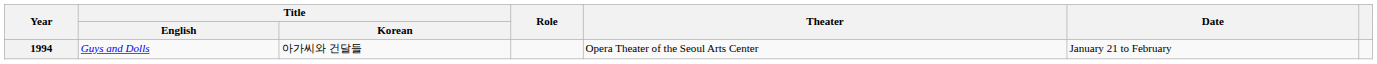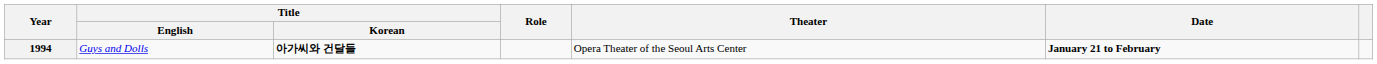(322, 48) normal -> (316, 48) bold
(1121, 49) normal -> (1104, 49) bold
